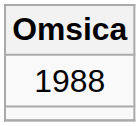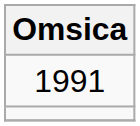(70, 80) 1988 -> (70, 80) 1991
